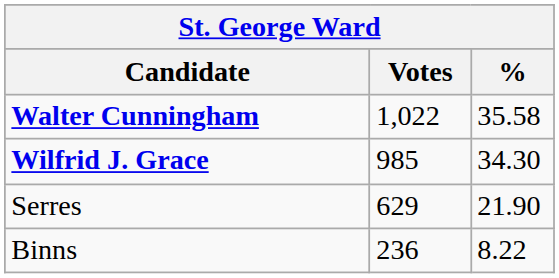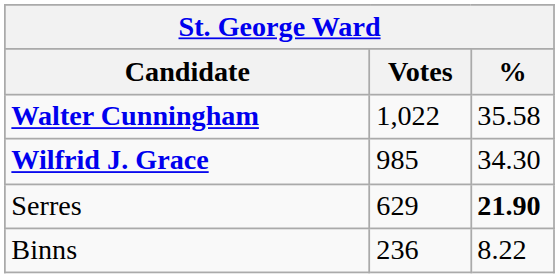(509, 205) normal -> (509, 205) bold
